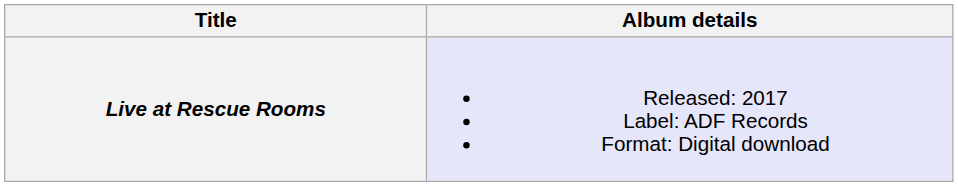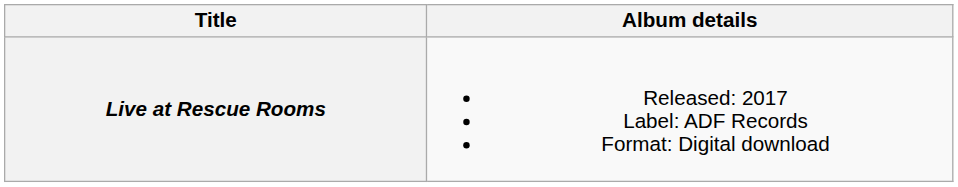(690, 121) lavender background -> (690, 121) no background
